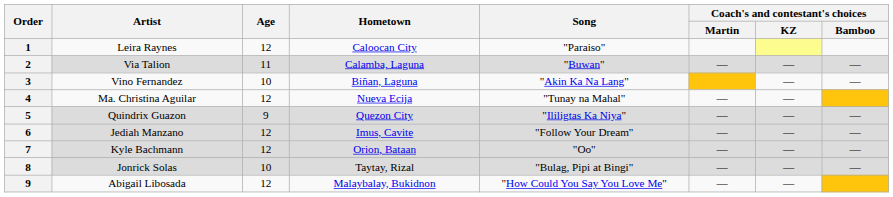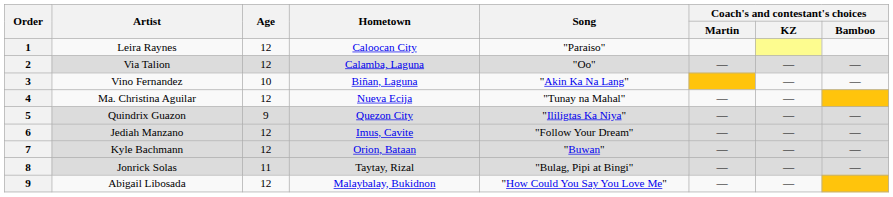(266, 64) 11 -> (266, 64) 12
(584, 64) "Buwan" -> (584, 64) "Oo"
(584, 149) "Oo" -> (584, 149) "Buwan"
(266, 166) 10 -> (266, 166) 11
